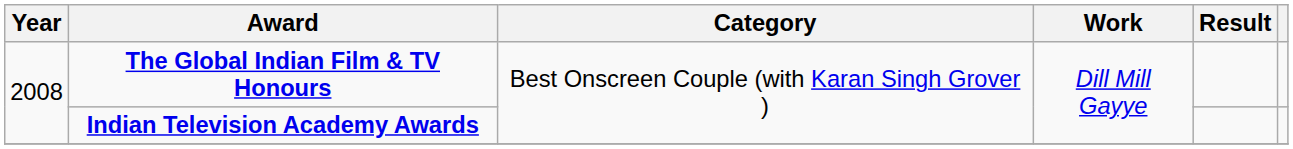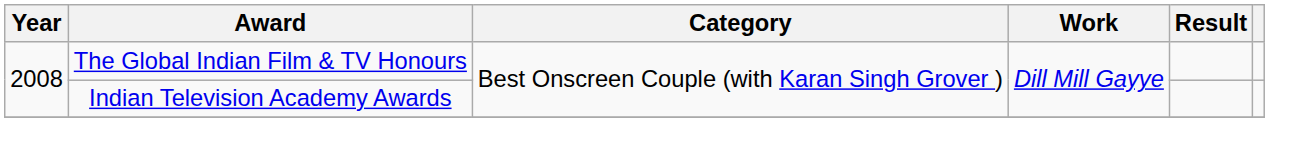(283, 74) bold -> (270, 60) normal
(283, 125) bold -> (270, 98) normal
